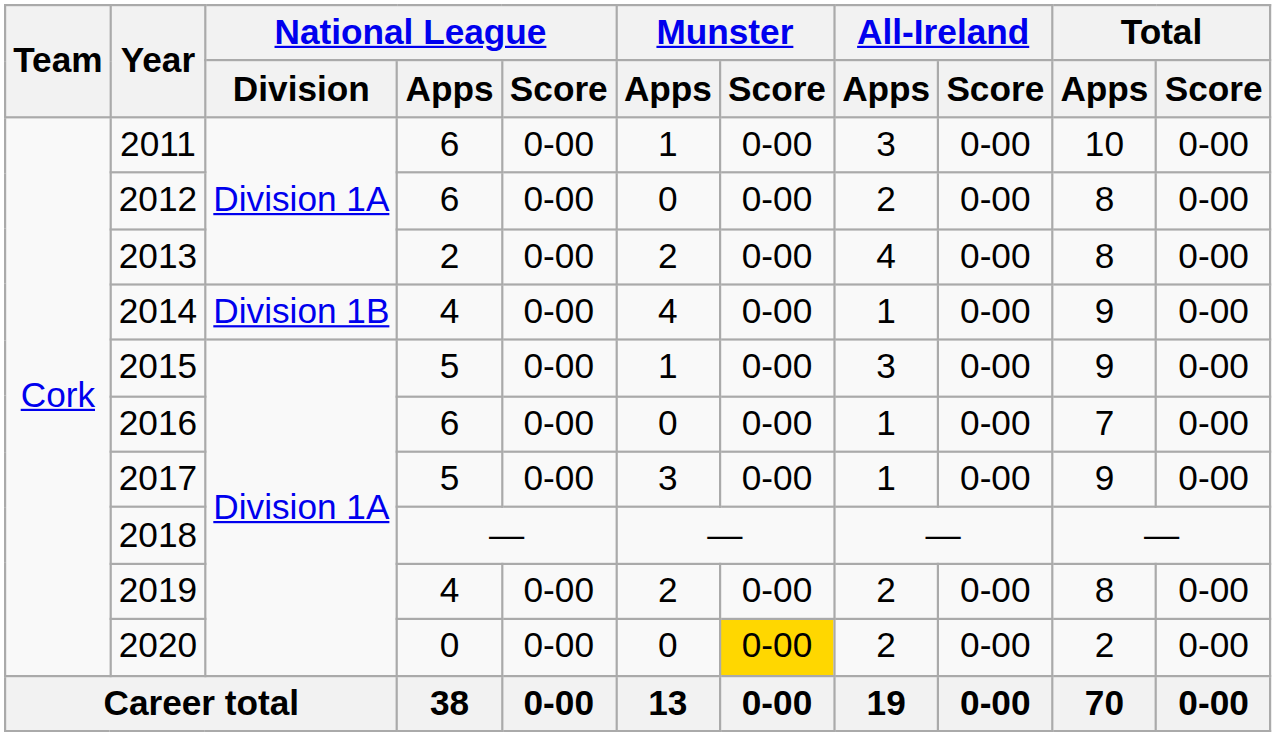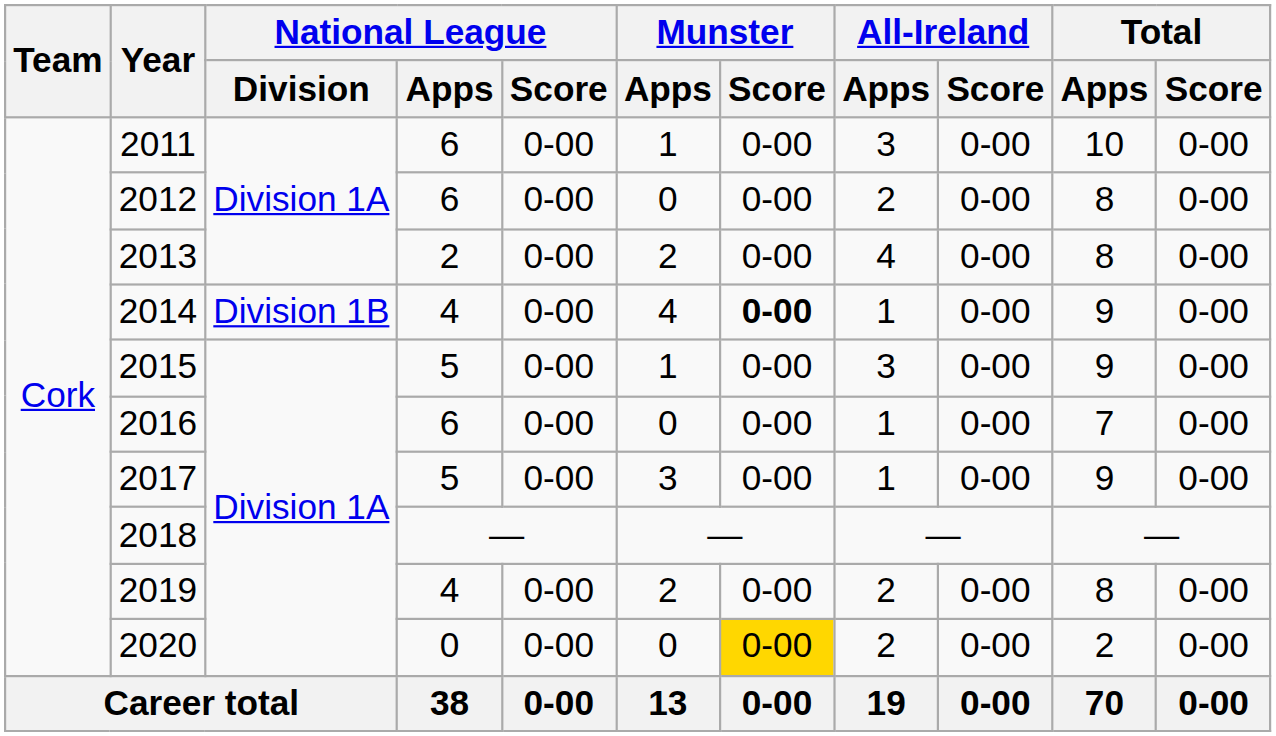(777, 311) normal -> (777, 311) bold
